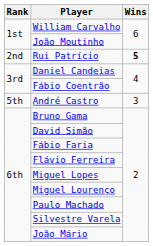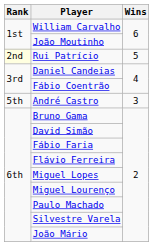(15, 56) no background -> (15, 56) lightyellow background
(136, 56) bold -> (136, 56) normal
